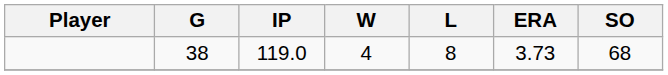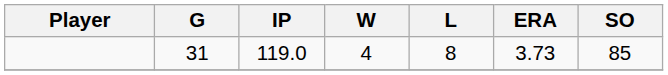(197, 53) 38 -> (197, 53) 31
(620, 53) 68 -> (620, 53) 85
